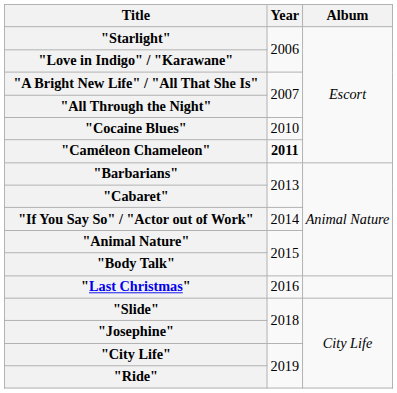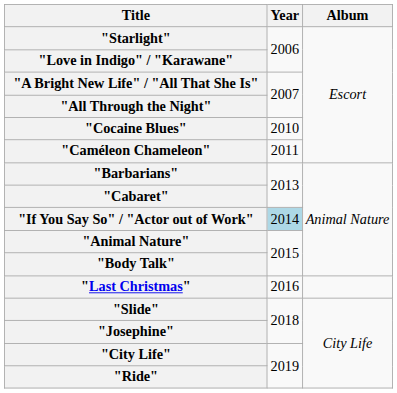(285, 151) bold -> (285, 151) normal
(285, 219) no background -> (285, 219) lightblue background
